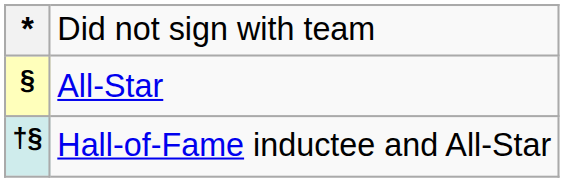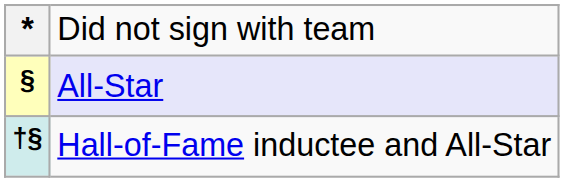(110, 85) no background -> (110, 85) lavender background
